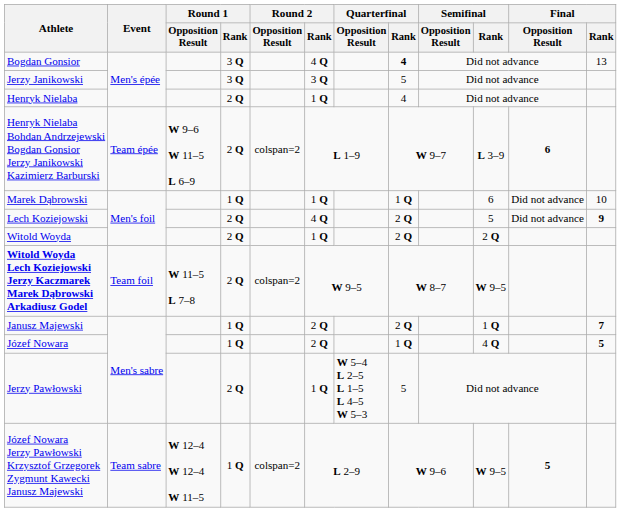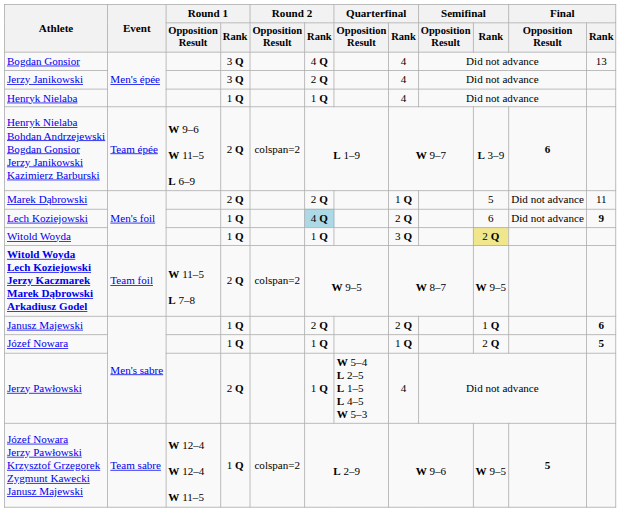(404, 61) bold -> (404, 61) normal
(319, 80) 3 Q -> (319, 80) 2 Q
(404, 80) 5 -> (404, 80) 4
(235, 98) 2 Q -> (235, 98) 1 Q
(235, 200) 1 Q -> (235, 200) 2 Q
(319, 200) 1 Q -> (319, 200) 2 Q
(491, 200) 6 -> (491, 200) 5
(601, 200) 10 -> (601, 200) 11
(235, 218) 2 Q -> (235, 218) 1 Q
(319, 218) no background -> (319, 218) lightblue background
(491, 218) 5 -> (491, 218) 6
(235, 237) 2 Q -> (235, 237) 1 Q
(404, 237) 2 Q -> (404, 237) 3 Q
(491, 237) no background -> (491, 237) khaki background
(601, 326) 7 -> (601, 326) 6
(319, 344) 2 Q -> (319, 344) 1 Q
(491, 344) 4 Q -> (491, 344) 2 Q
(404, 388) 5 -> (404, 388) 4
